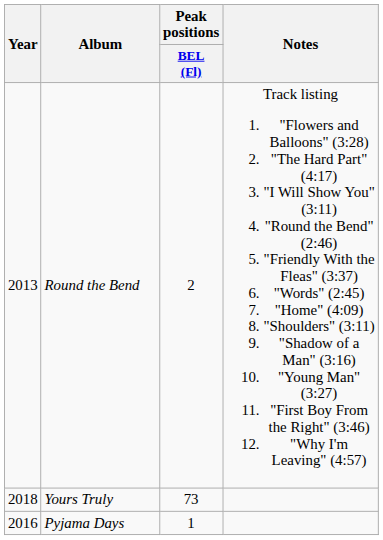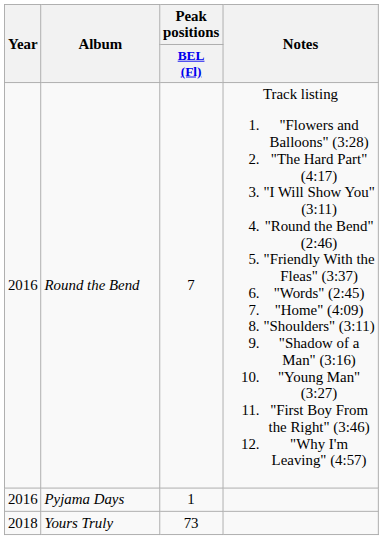(23, 285) 2013 -> (23, 285) 2016
(191, 285) 2 -> (191, 285) 7
rows swapped: (84, 523) <-> (79, 499)
